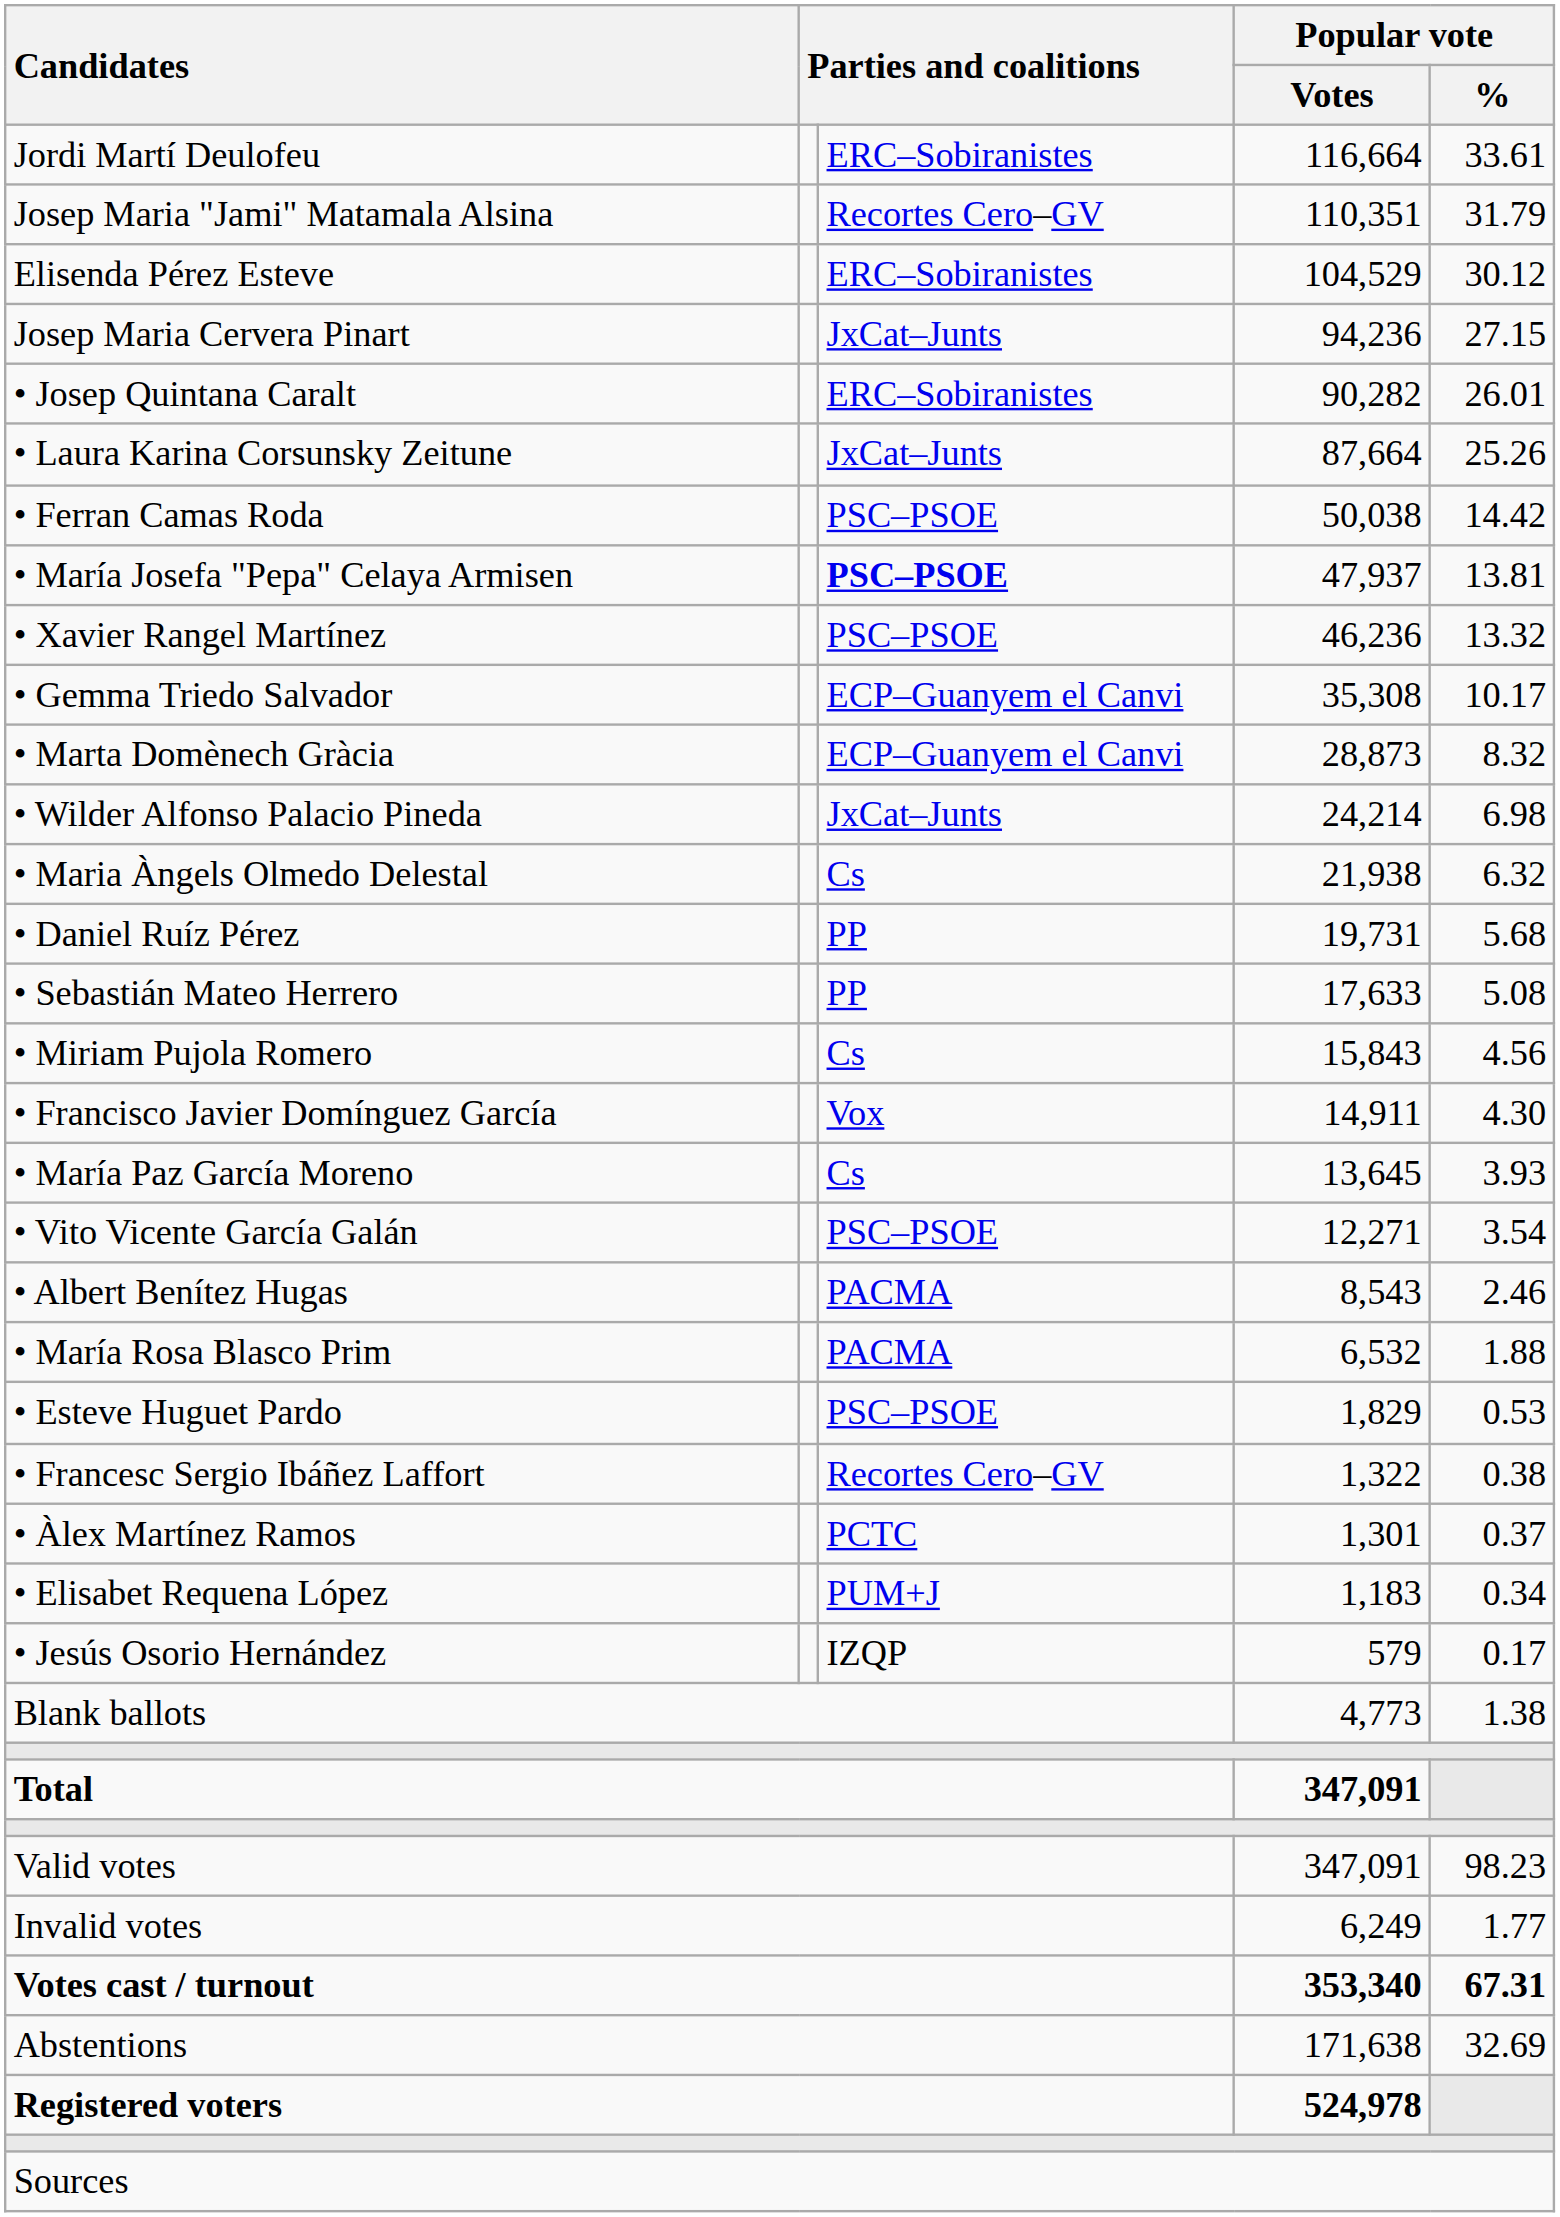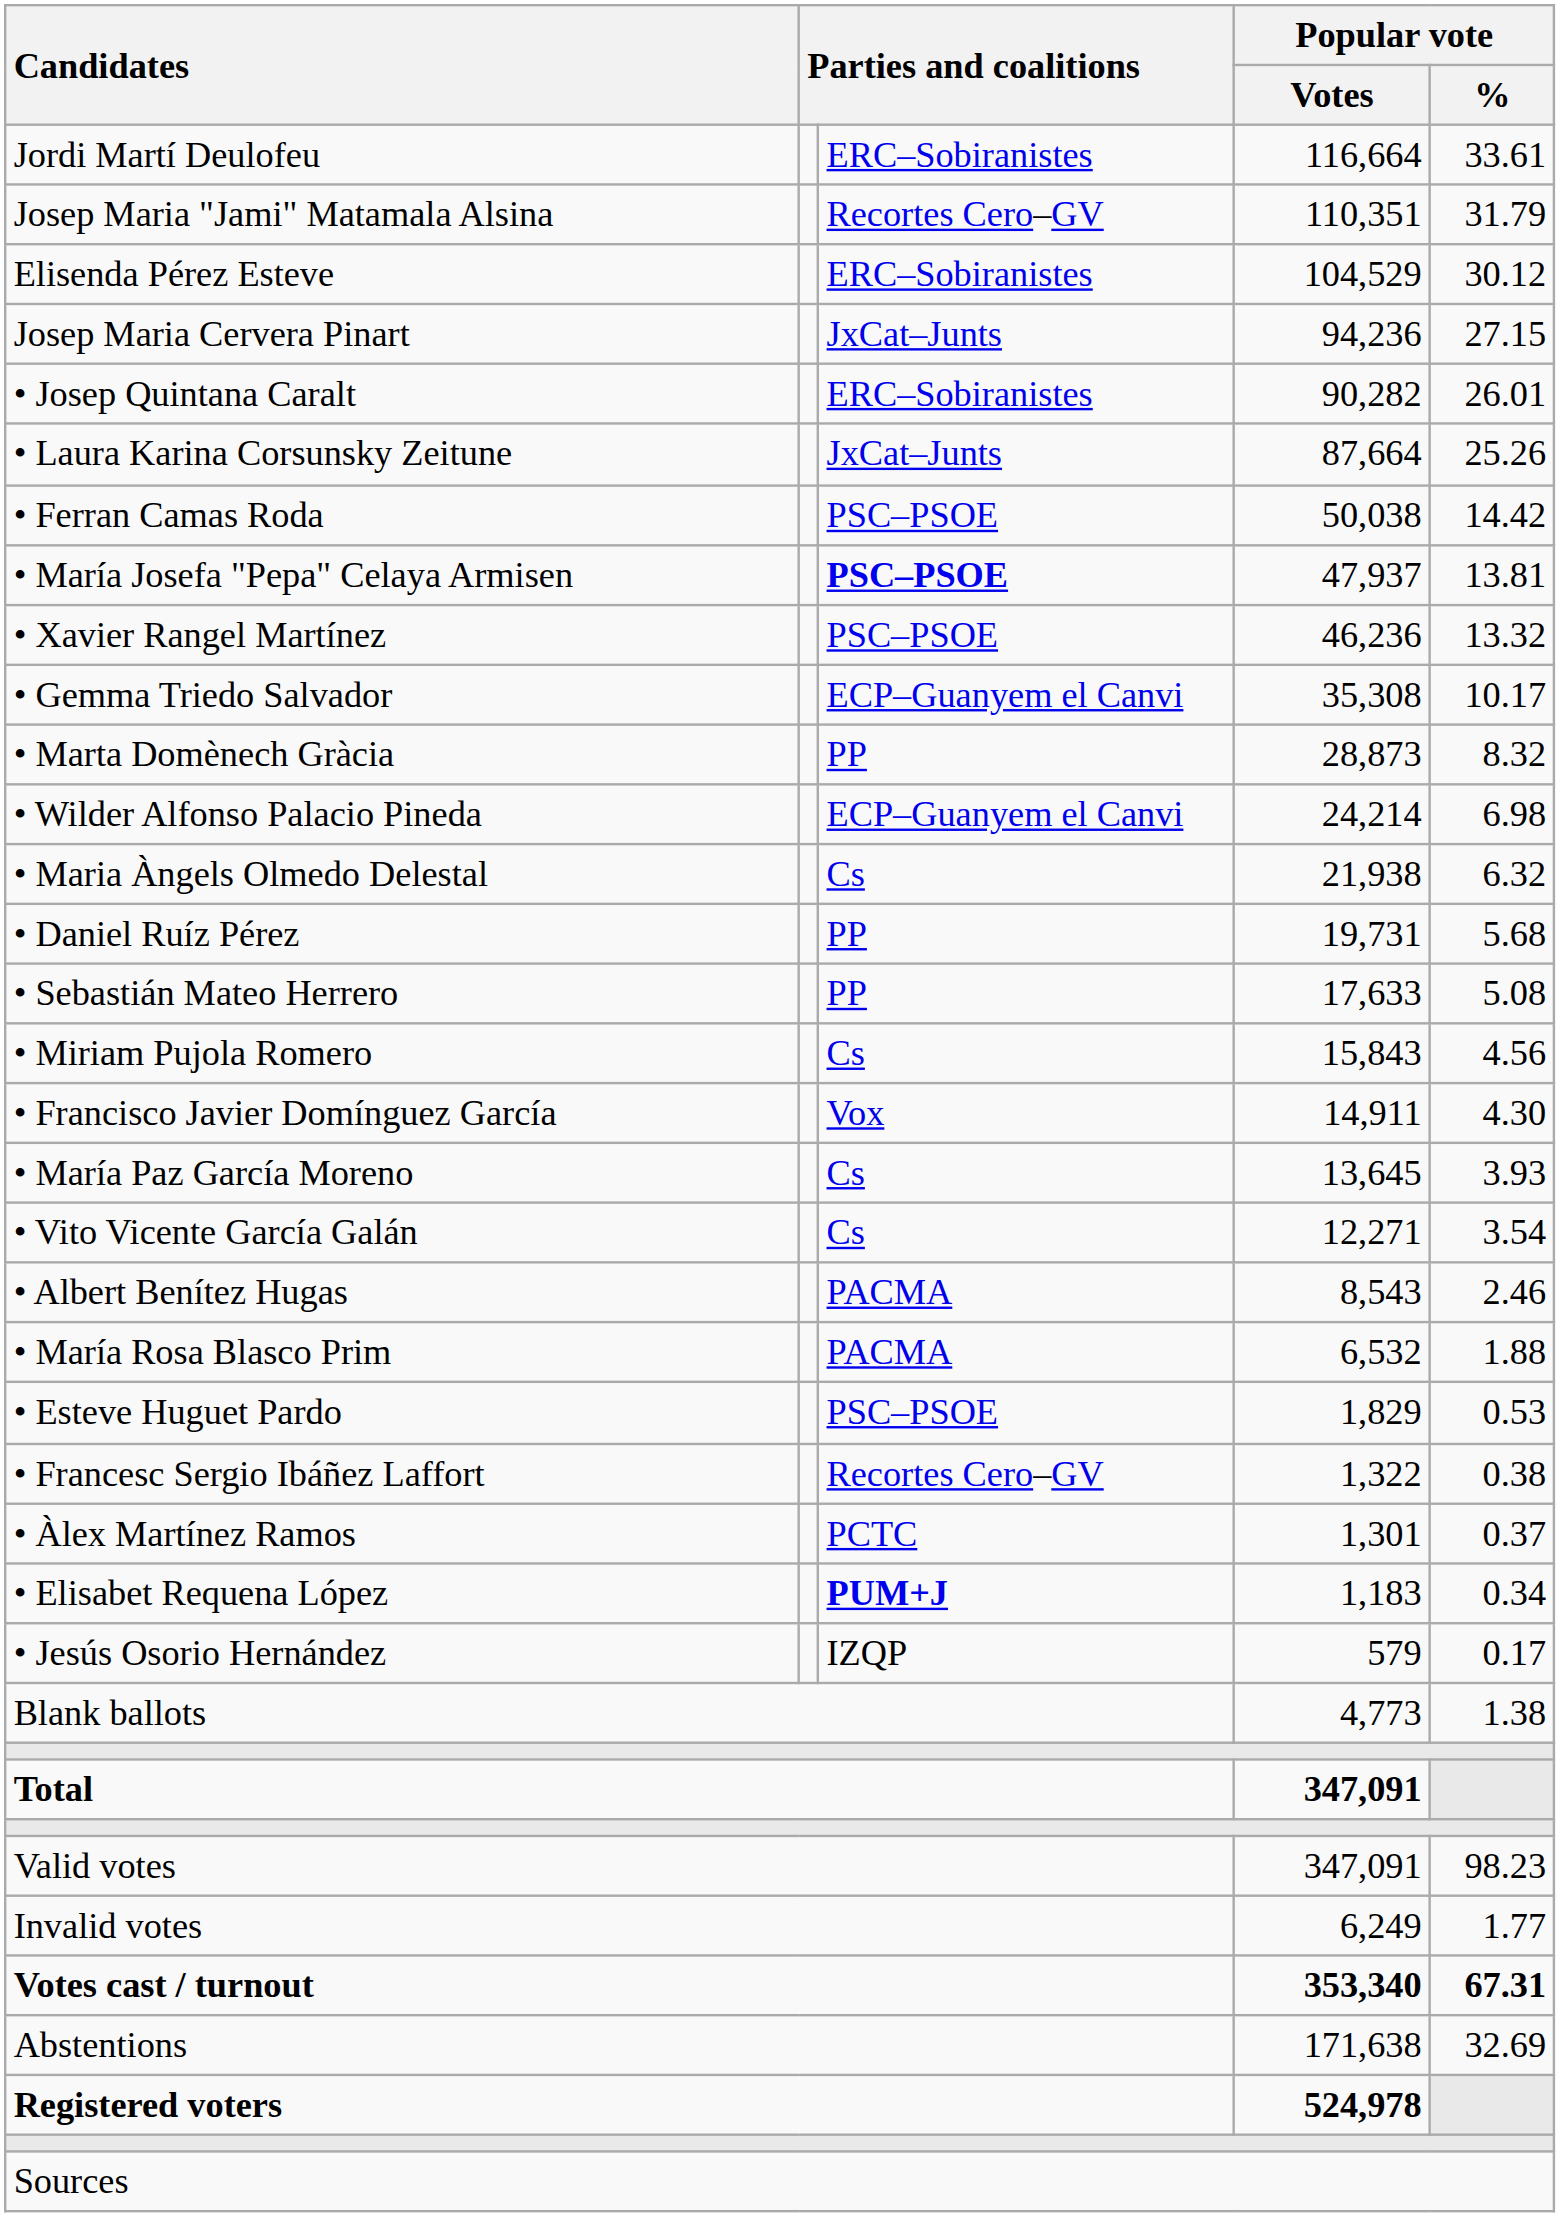(1005, 753) ECP–Guanyem el Canvi -> (847, 753) PP
(914, 813) JxCat–Junts -> (1005, 813) ECP–Guanyem el Canvi
(912, 1232) PSC–PSOE -> (846, 1232) Cs
(883, 1592) normal -> (887, 1592) bold
